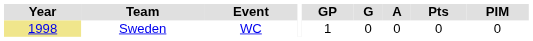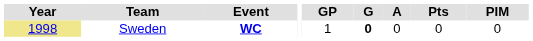(251, 28) normal -> (251, 28) bold
(368, 28) normal -> (368, 28) bold
